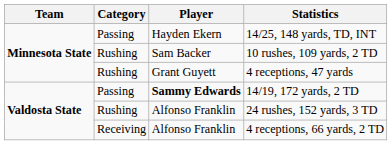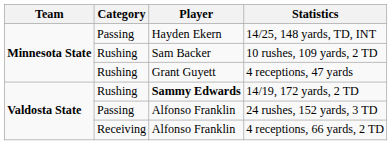(115, 91) Passing -> (117, 91) Rushing
(117, 110) Rushing -> (115, 110) Passing
